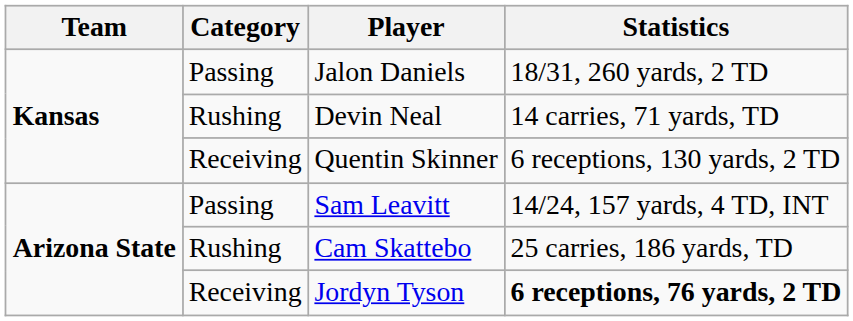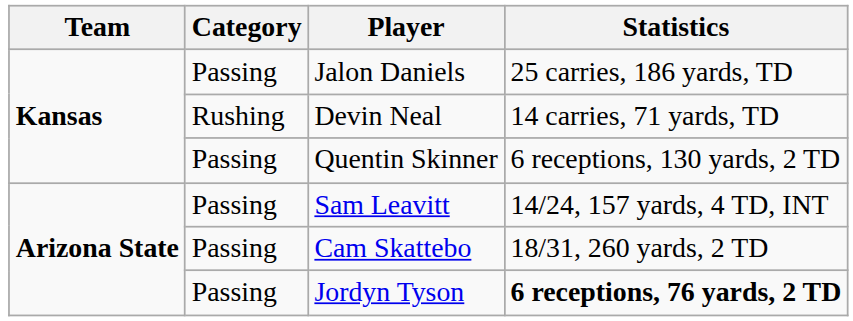(639, 71) 18/31, 260 yards, 2 TD -> (652, 71) 25 carries, 186 yards, TD
(245, 159) Receiving -> (234, 159) Passing
(235, 248) Rushing -> (234, 248) Passing
(652, 248) 25 carries, 186 yards, TD -> (639, 248) 18/31, 260 yards, 2 TD
(245, 292) Receiving -> (234, 292) Passing
